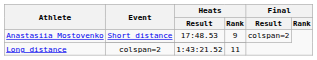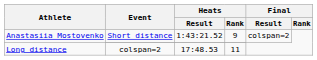(199, 36) 17:48.53 -> (199, 36) 1:43:21.52
(199, 49) 1:43:21.52 -> (199, 49) 17:48.53
